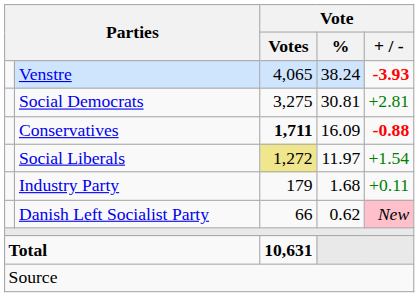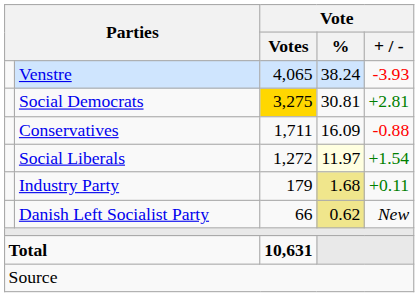(391, 74) bold -> (391, 74) normal
(293, 102) no background -> (293, 102) gold background
(293, 130) bold -> (293, 130) normal
(391, 130) bold -> (391, 130) normal
(293, 158) khaki background -> (293, 158) no background
(341, 158) no background -> (341, 158) lightyellow background
(345, 185) no background -> (345, 185) khaki background
(345, 213) no background -> (345, 213) khaki background
(394, 213) pink background -> (394, 213) no background
